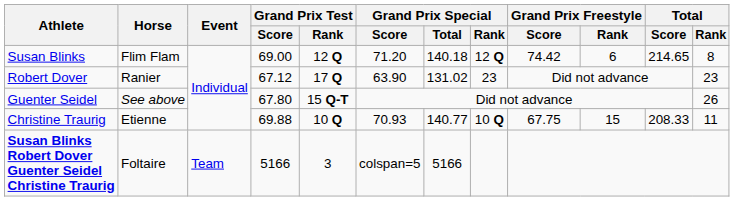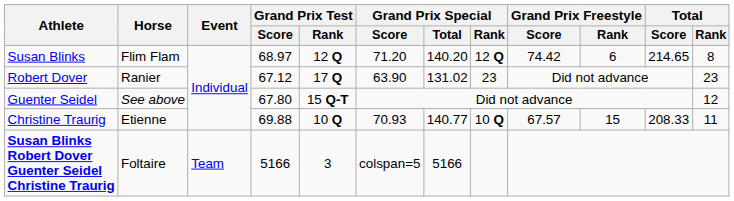(275, 57) 69.00 -> (275, 57) 68.97
(447, 57) 140.18 -> (447, 57) 140.20
(711, 99) 26 -> (711, 99) 12
(544, 120) 67.75 -> (544, 120) 67.57
